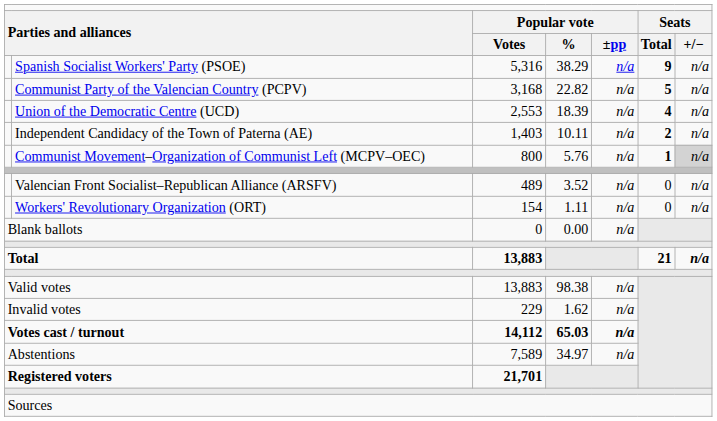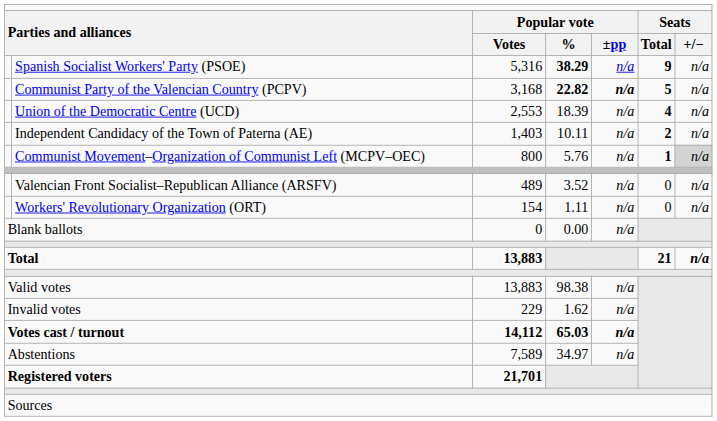(572, 66) normal -> (572, 66) bold
(572, 89) normal -> (572, 89) bold
(625, 89) normal -> (625, 89) bold
